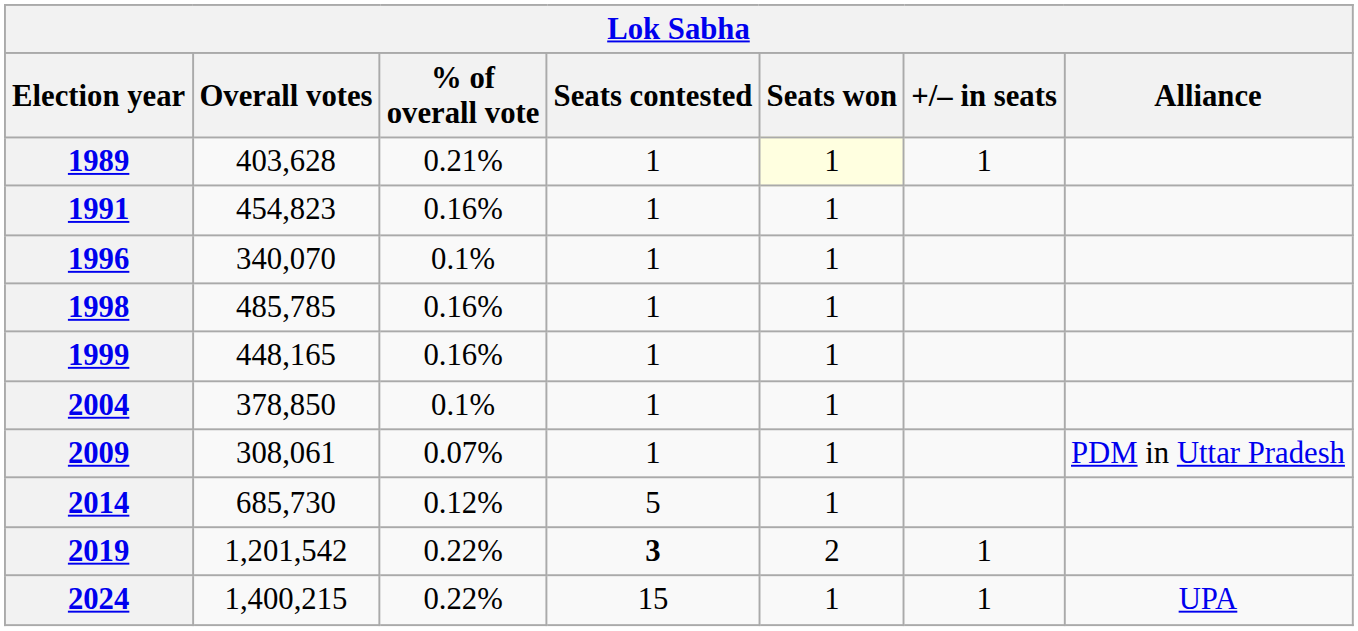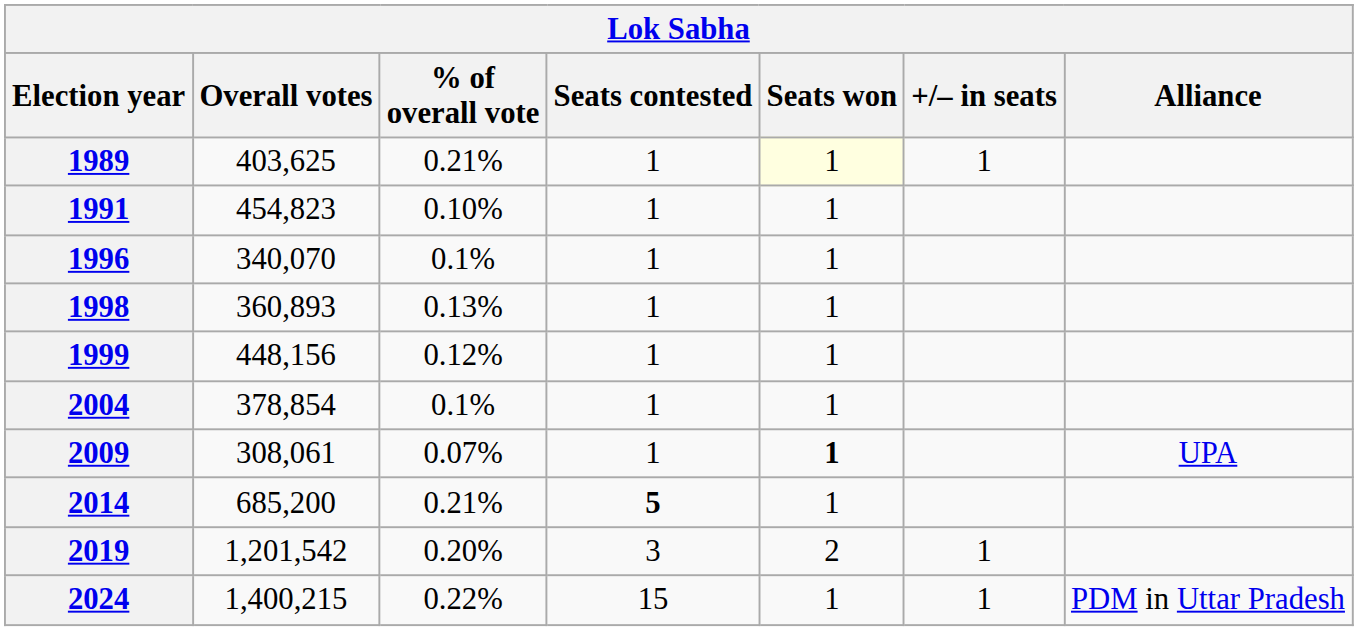(286, 160) 403,628 -> (286, 160) 403,625
(463, 209) 0.16% -> (463, 209) 0.10%
(286, 307) 485,785 -> (286, 307) 360,893
(463, 307) 0.16% -> (463, 307) 0.13%
(286, 355) 448,165 -> (286, 355) 448,156
(463, 355) 0.16% -> (463, 355) 0.12%
(286, 404) 378,850 -> (286, 404) 378,854
(832, 453) normal -> (832, 453) bold
(1208, 453) PDM in Uttar Pradesh -> (1208, 453) UPA
(286, 501) 685,730 -> (286, 501) 685,200
(463, 501) 0.12% -> (463, 501) 0.21%
(653, 501) normal -> (653, 501) bold
(463, 550) 0.22% -> (463, 550) 0.20%
(653, 550) bold -> (653, 550) normal
(1208, 599) UPA -> (1208, 599) PDM in Uttar Pradesh
